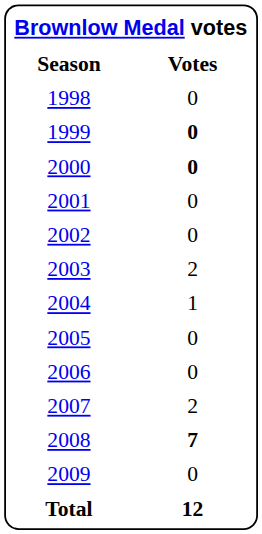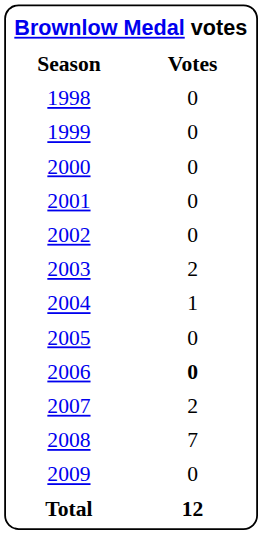(193, 132) bold -> (193, 132) normal
(193, 166) bold -> (193, 166) normal
(193, 372) normal -> (193, 372) bold
(193, 440) bold -> (193, 440) normal
